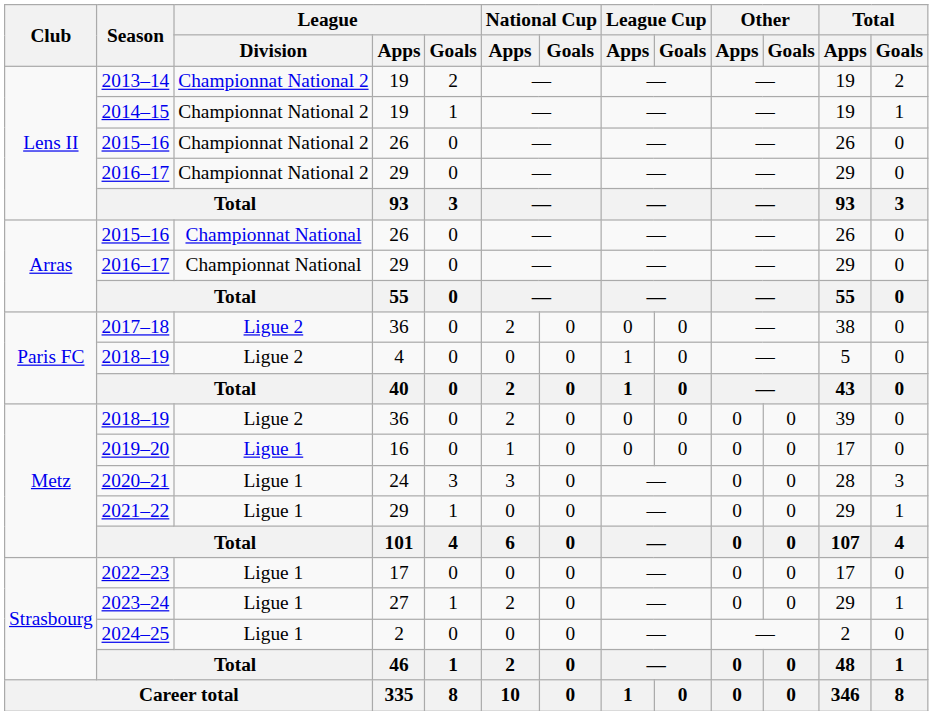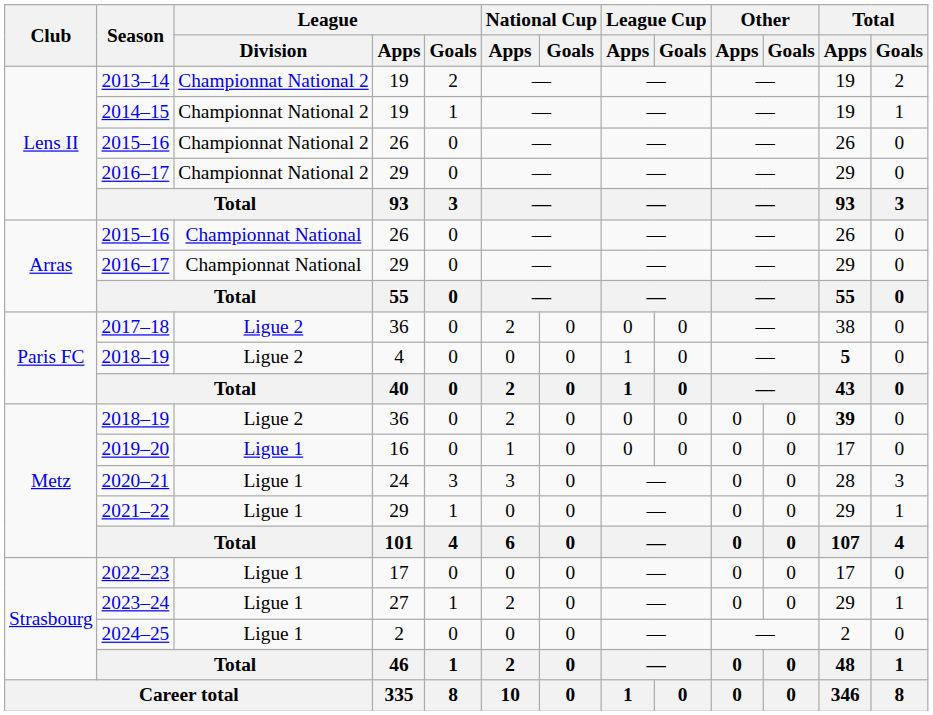(845, 357) normal -> (845, 357) bold
(845, 419) normal -> (845, 419) bold
